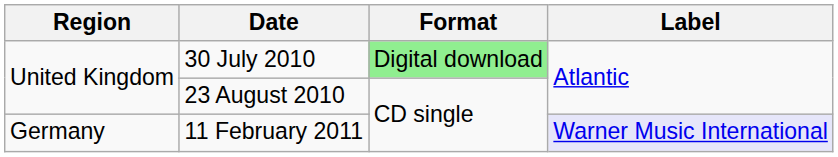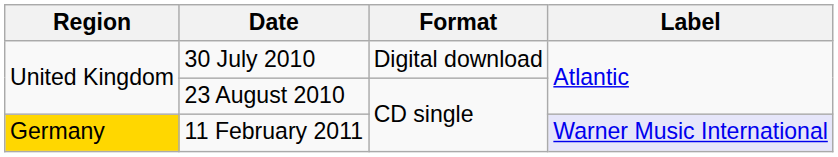(458, 59) lightgreen background -> (458, 59) no background
(57, 132) no background -> (57, 132) gold background
